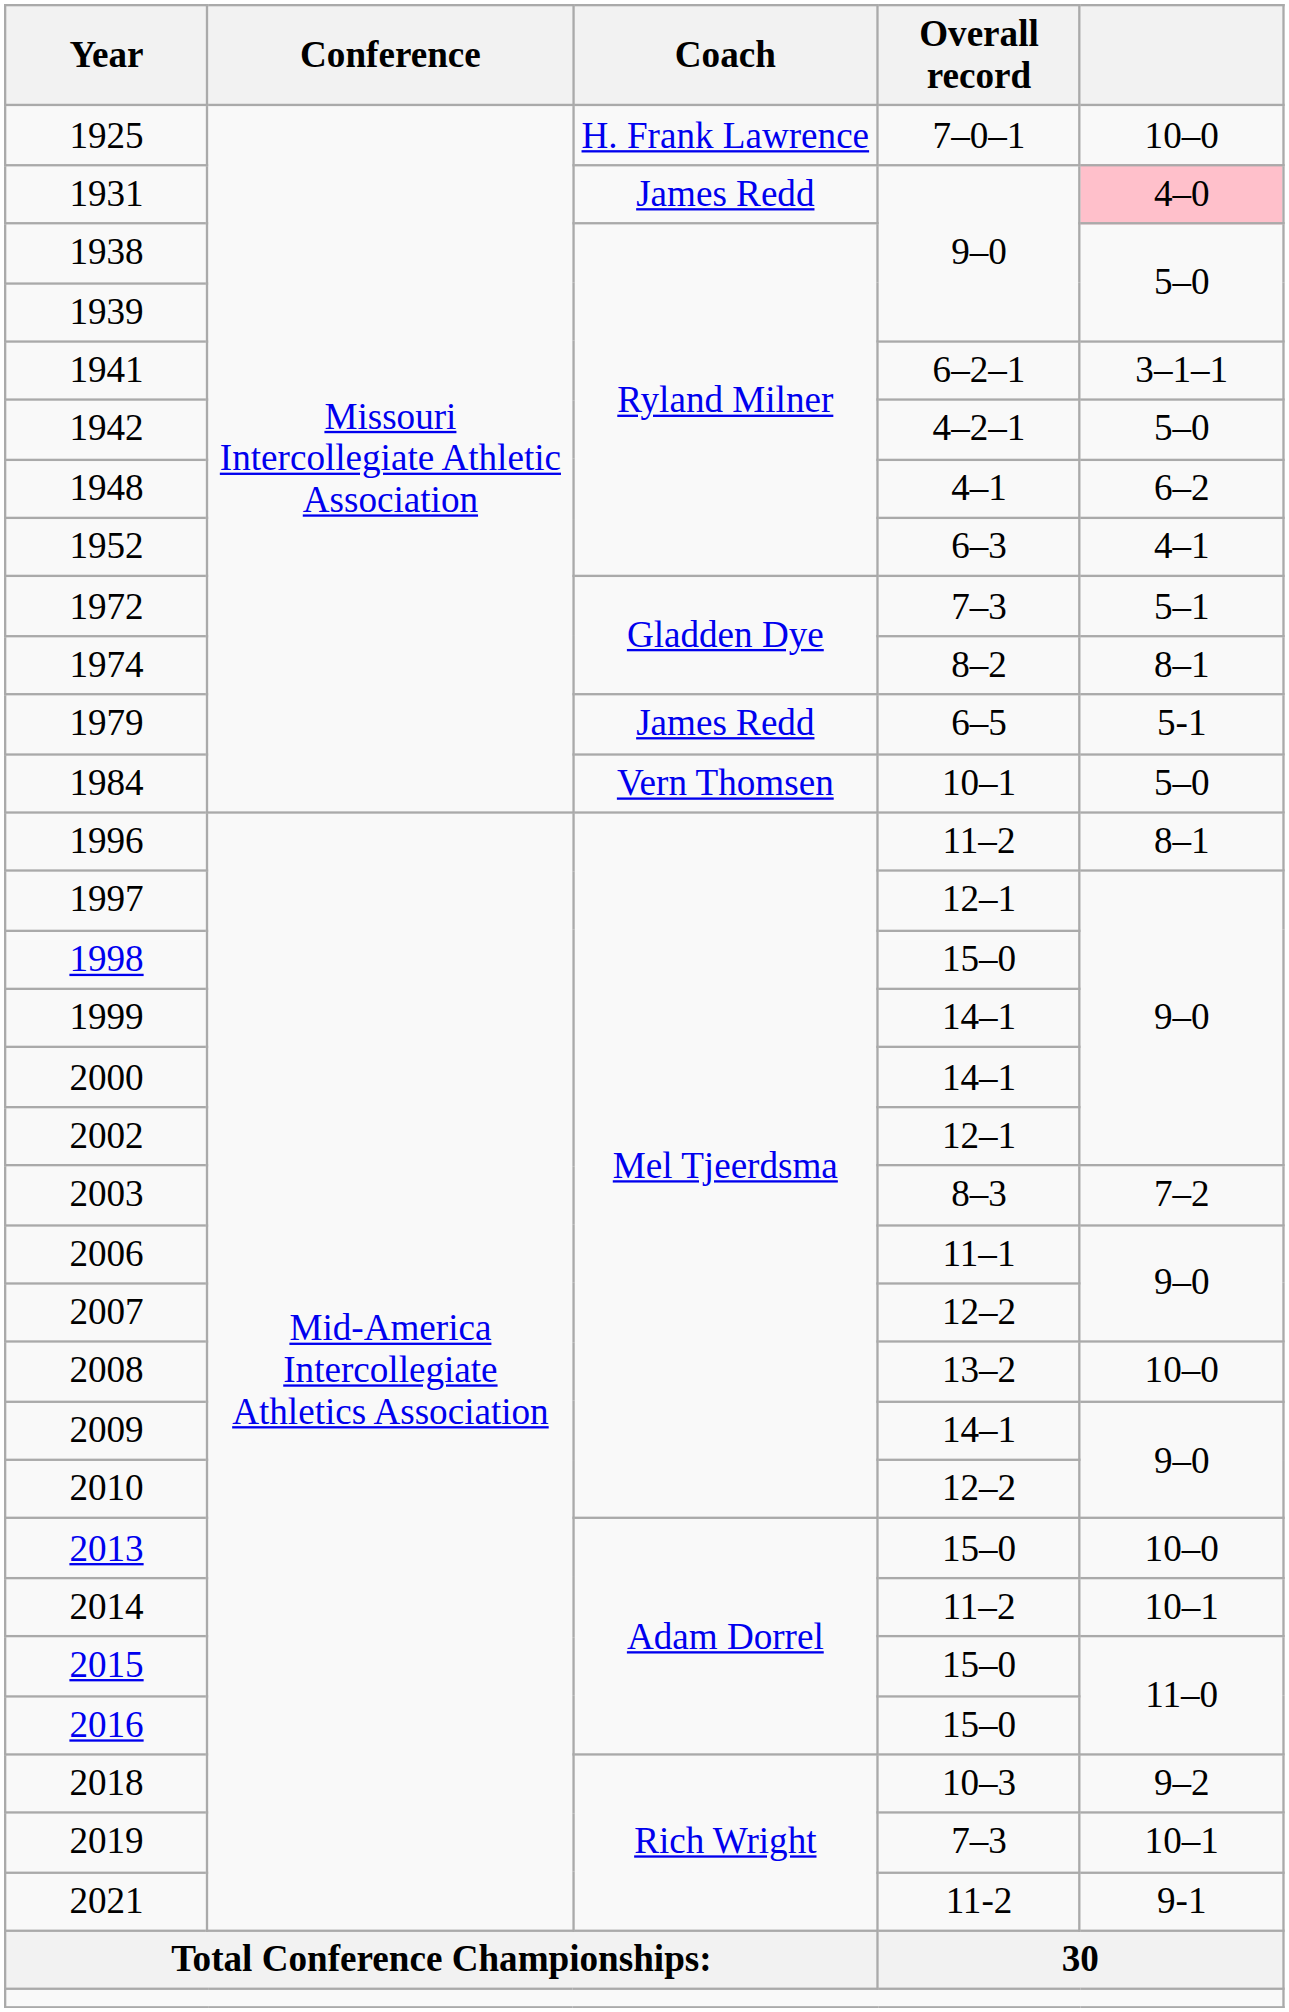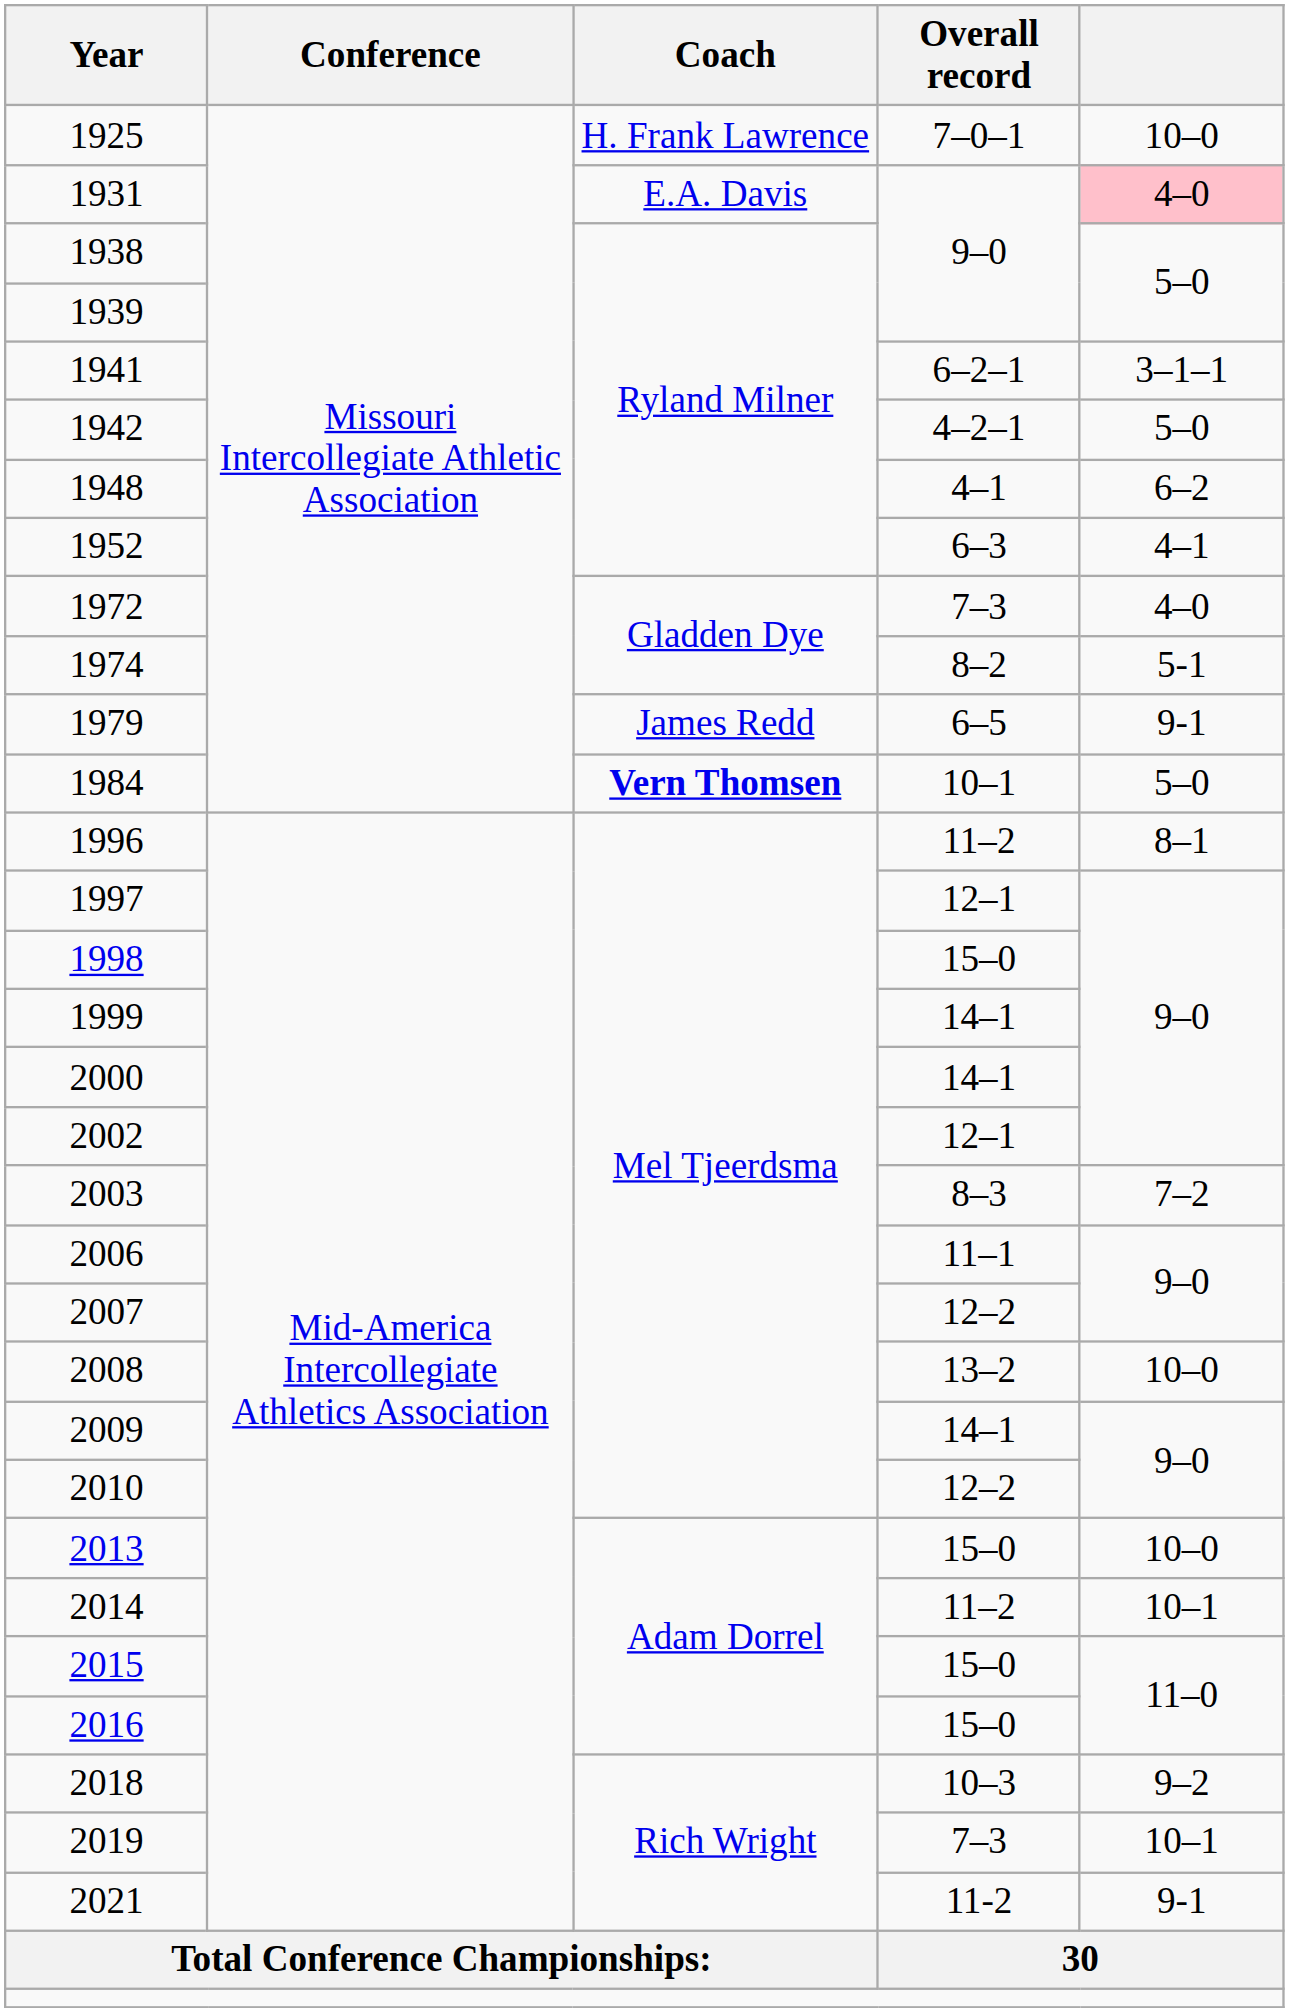(725, 193) James Redd -> (725, 193) E.A. Davis
(1182, 605) 5–1 -> (1182, 605) 4–0
(1182, 664) 8–1 -> (1182, 664) 5-1
(1182, 723) 5-1 -> (1182, 723) 9-1
(725, 782) normal -> (725, 782) bold
